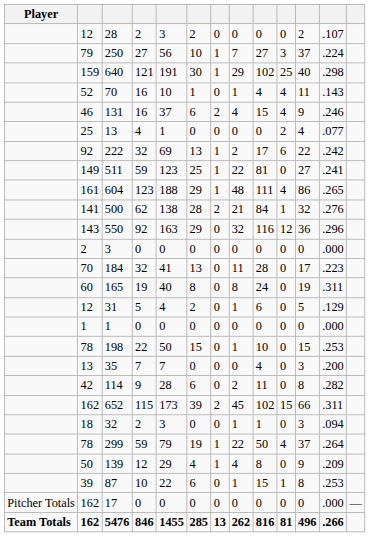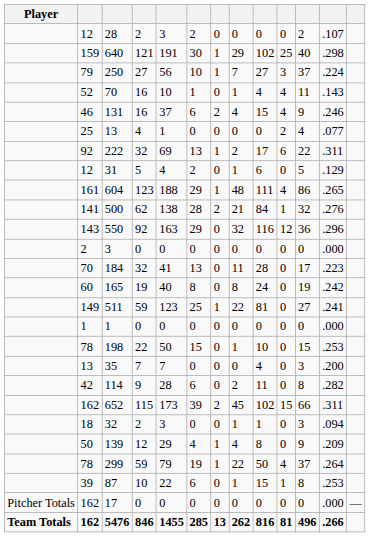rows swapped: (114, 72) <-> (114, 53)
(333, 151) .242 -> (333, 151) .311
rows swapped: (114, 170) <-> (111, 307)
(333, 287) .311 -> (333, 287) .242
rows swapped: (114, 444) <-> (114, 463)
